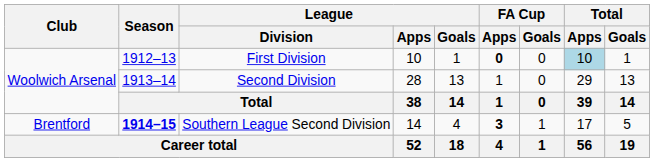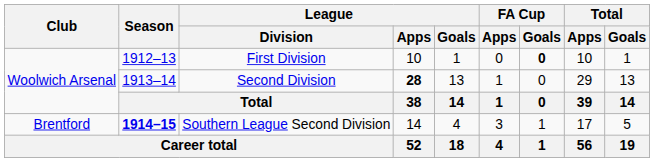(499, 59) bold -> (499, 59) normal
(542, 59) normal -> (542, 59) bold
(584, 59) lightblue background -> (584, 59) no background
(414, 80) normal -> (414, 80) bold
(499, 124) bold -> (499, 124) normal
